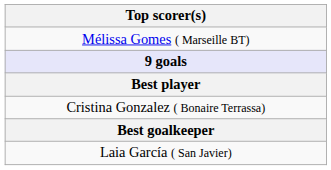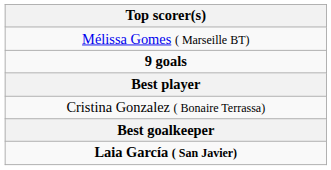(166, 61) lavender background -> (166, 61) no background
(166, 152) normal -> (166, 152) bold
